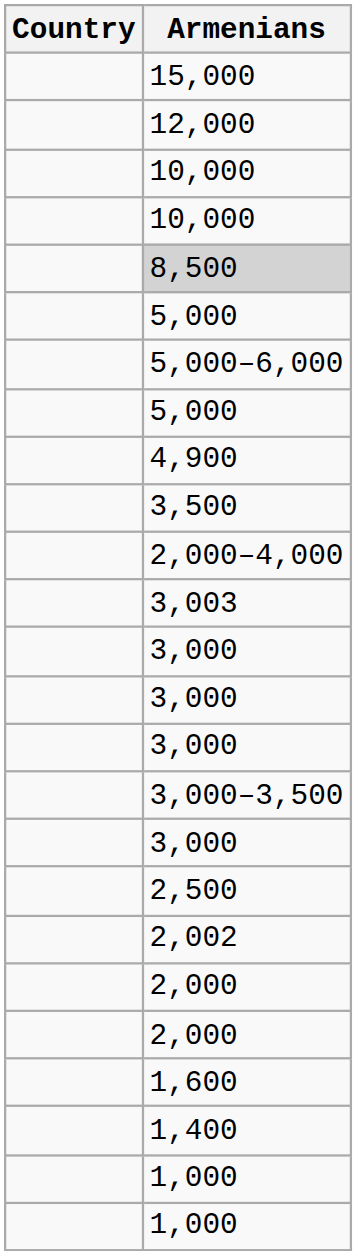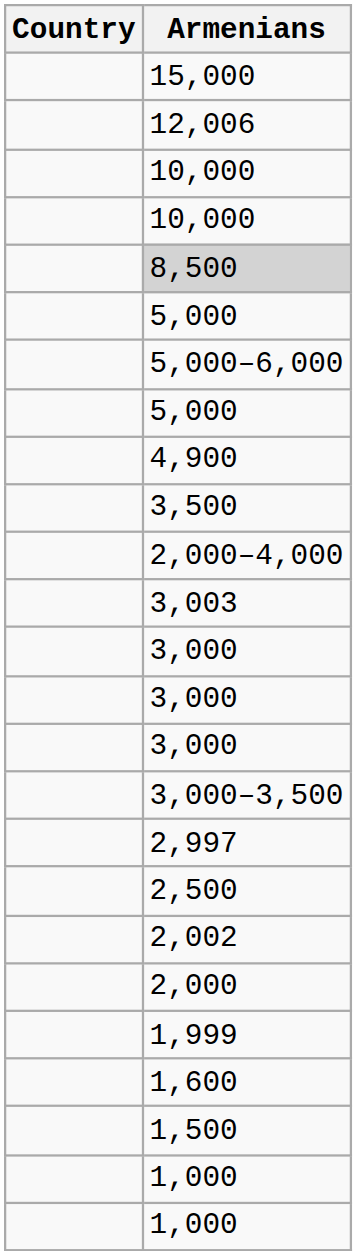(202, 125) 12,000 -> (202, 125) 12,006
(194, 843) 3,000 -> (194, 843) 2,997
(194, 1035) 2,000 -> (194, 1035) 1,999
(194, 1130) 1,400 -> (194, 1130) 1,500
